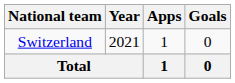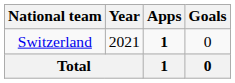(164, 41) normal -> (164, 41) bold
